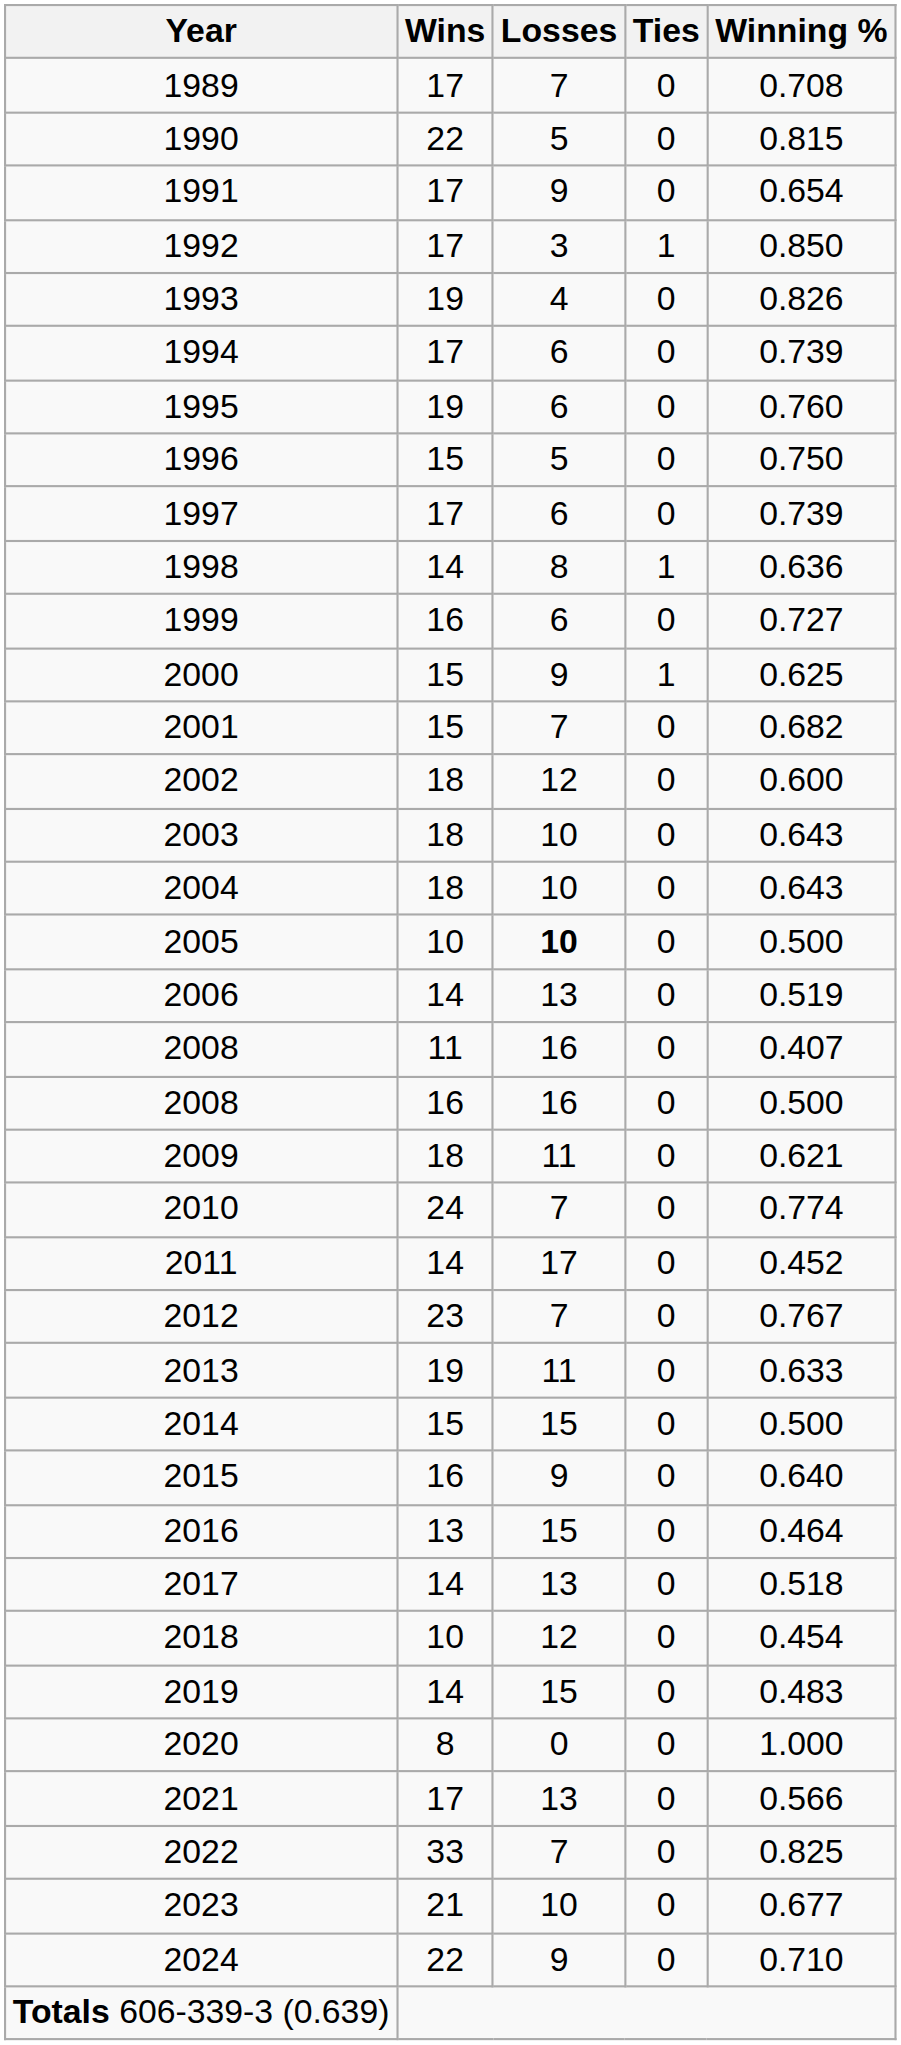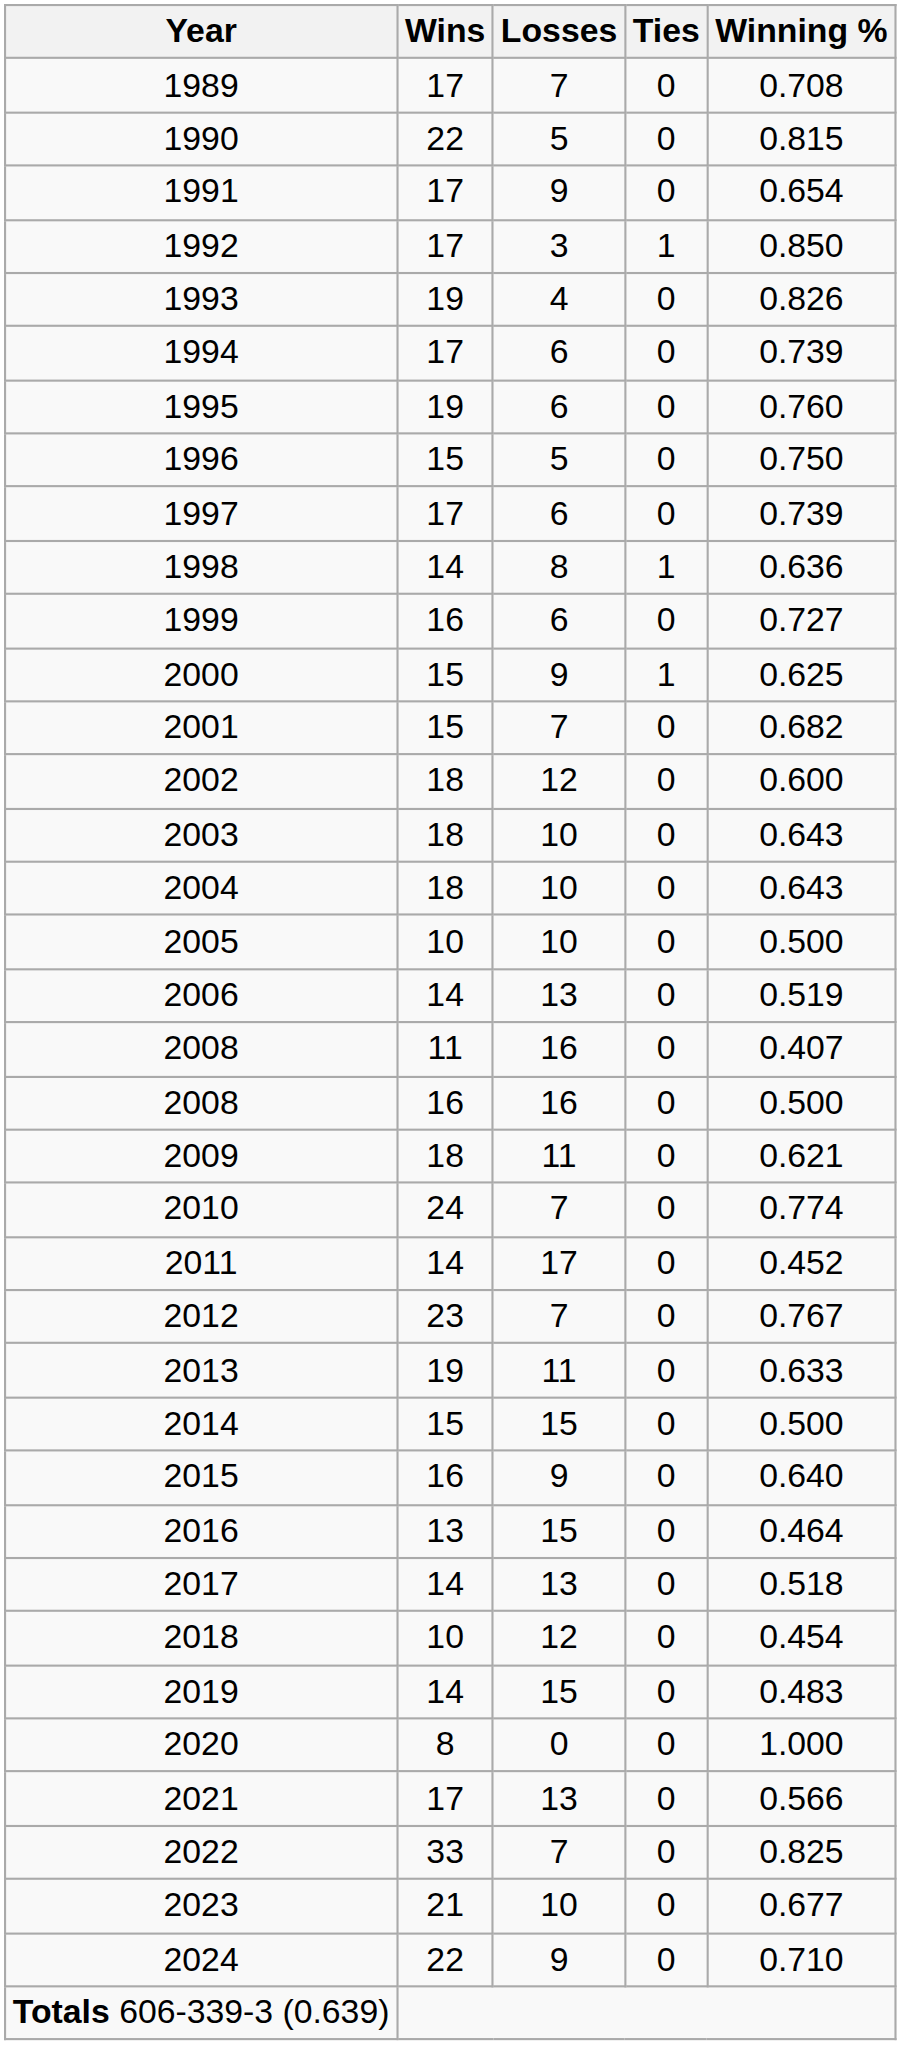(559, 941) bold -> (559, 941) normal
